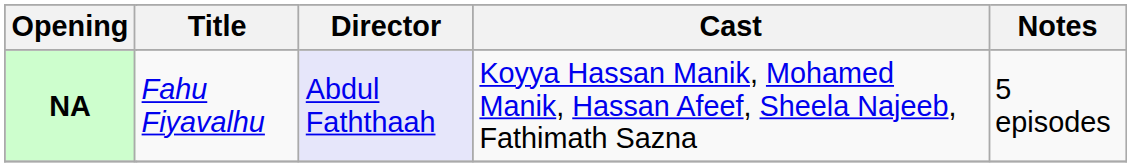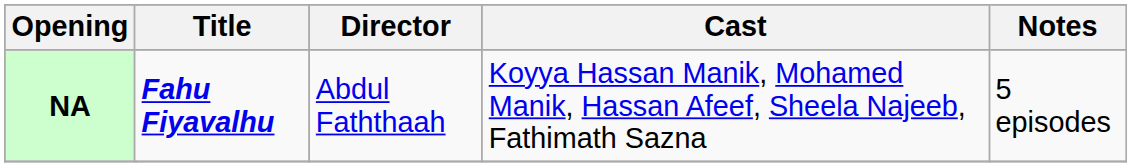(203, 105) normal -> (208, 105) bold
(371, 105) lavender background -> (381, 105) no background
